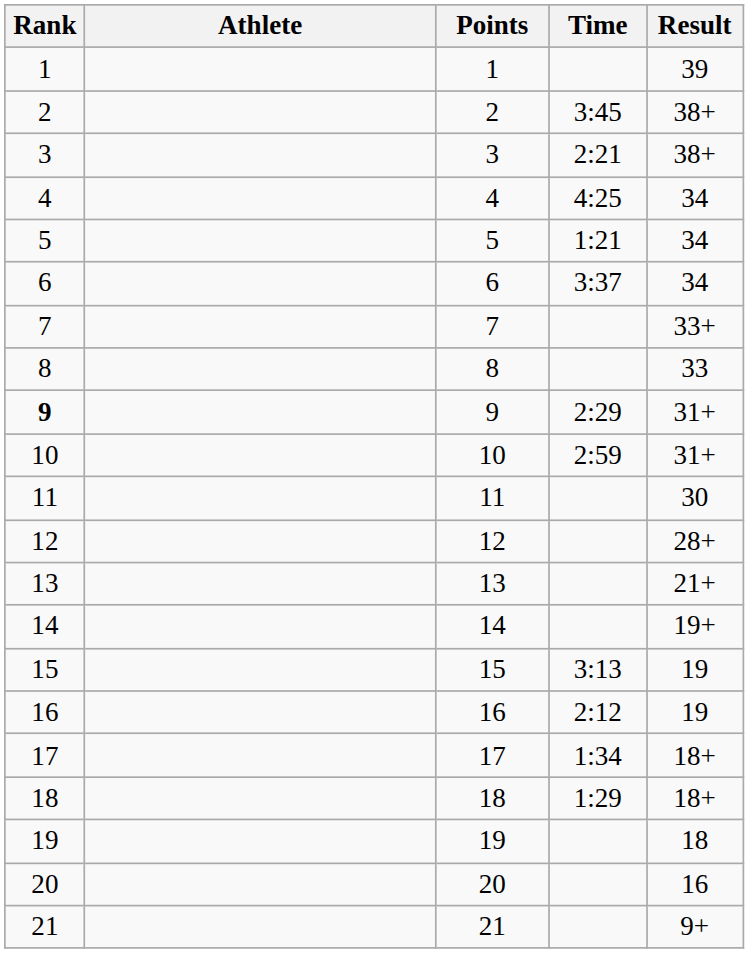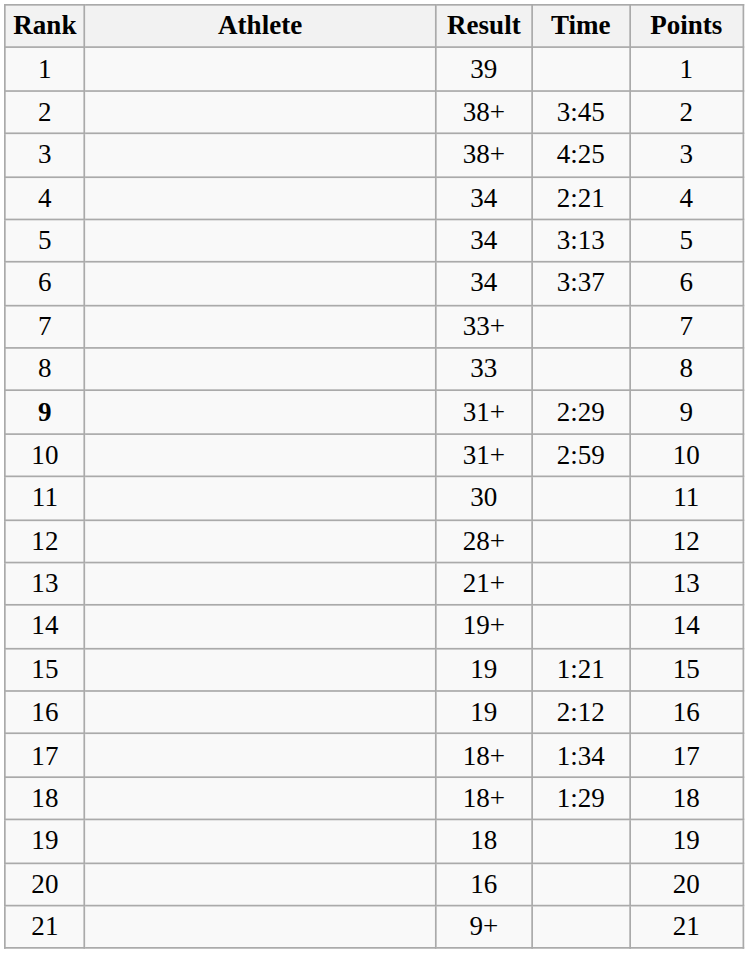columns swapped: (695, 25) <-> (492, 25)
(598, 154) 2:21 -> (581, 154) 4:25
(598, 197) 4:25 -> (581, 197) 2:21
(598, 240) 1:21 -> (581, 240) 3:13
(598, 669) 3:13 -> (581, 669) 1:21
